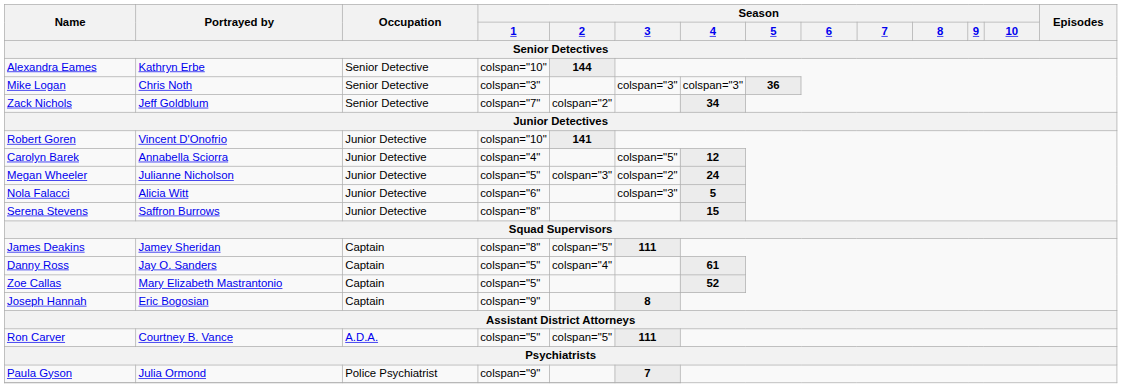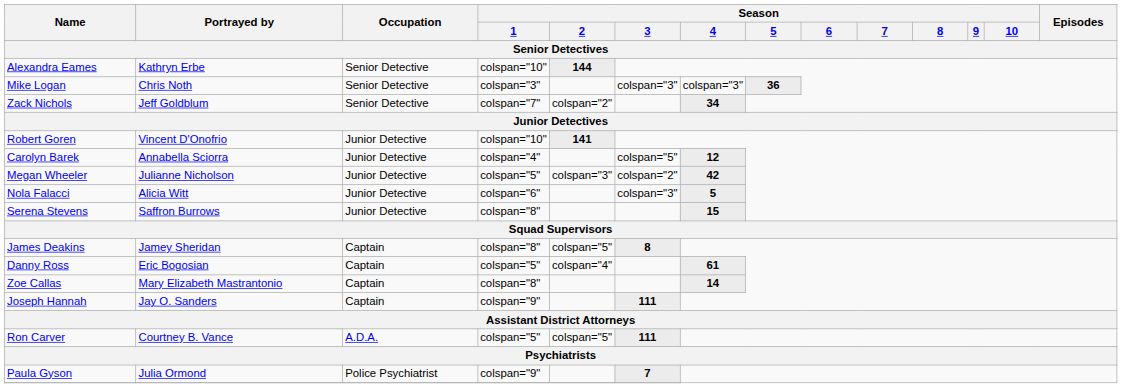(713, 175) 24 -> (713, 175) 42
(647, 247) 111 -> (647, 247) 8
(178, 265) Jay O. Sanders -> (174, 265) Eric Bogosian
(510, 283) colspan="5" -> (510, 283) colspan="8"
(713, 283) 52 -> (713, 283) 14
(174, 301) Eric Bogosian -> (178, 301) Jay O. Sanders
(647, 301) 8 -> (647, 301) 111
